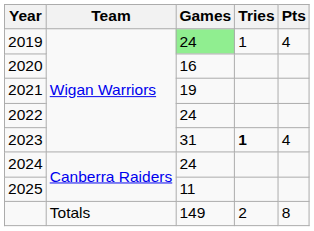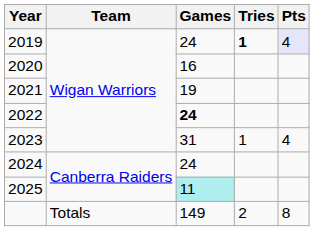(188, 41) lightgreen background -> (188, 41) no background
(243, 41) normal -> (243, 41) bold
(286, 41) no background -> (286, 41) lavender background
(188, 115) normal -> (188, 115) bold
(243, 139) bold -> (243, 139) normal
(187, 189) no background -> (187, 189) paleturquoise background
